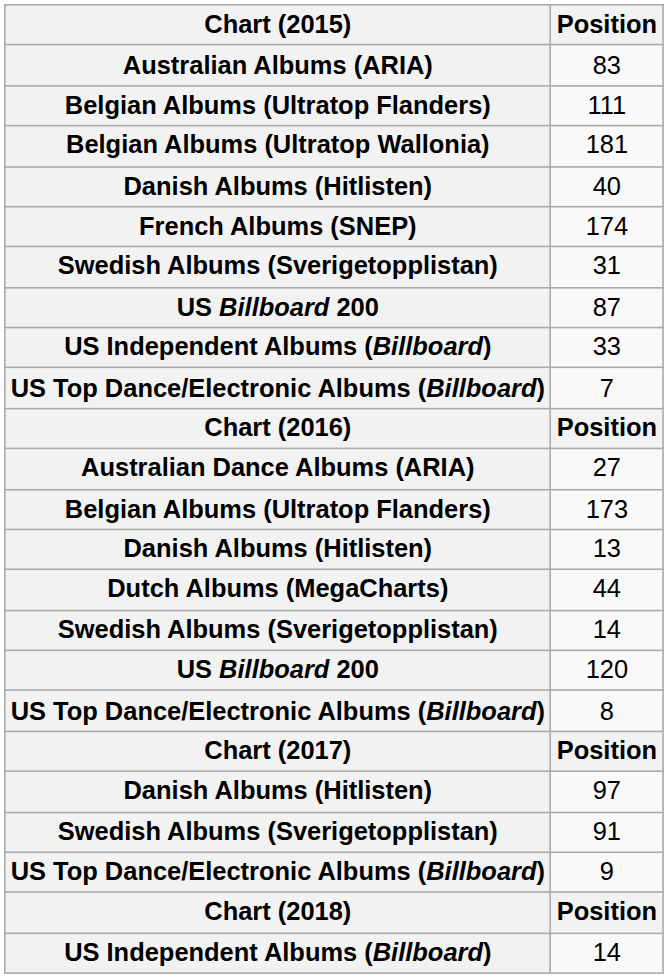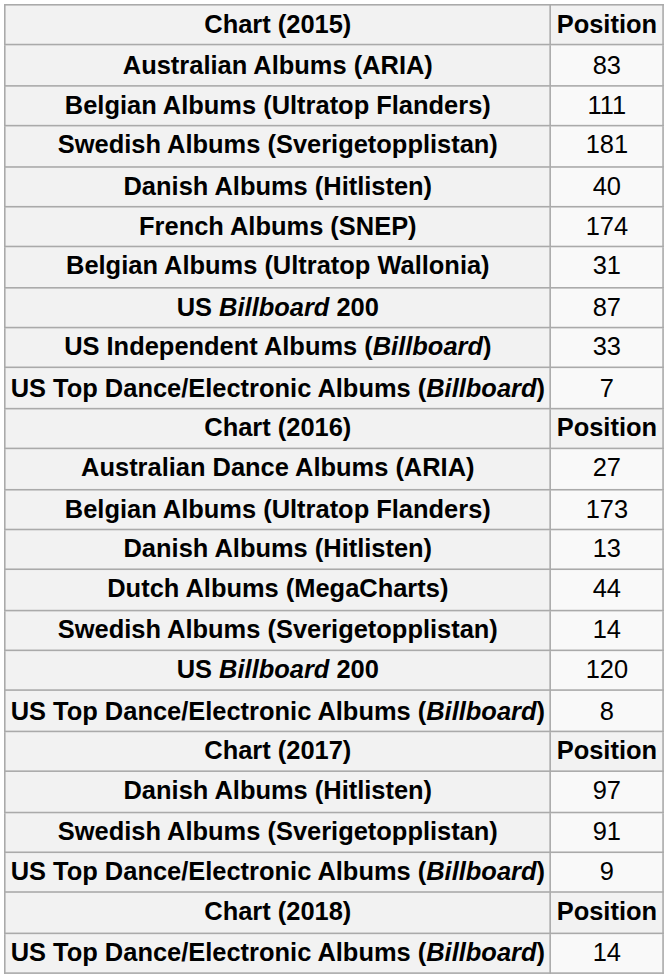(278, 145) Belgian Albums (Ultratop Wallonia) -> (278, 145) Swedish Albums (Sverigetopplistan)
(278, 266) Swedish Albums (Sverigetopplistan) -> (278, 266) Belgian Albums (Ultratop Wallonia)
(278, 952) US Independent Albums (Billboard) -> (278, 952) US Top Dance/Electronic Albums (Billboard)
